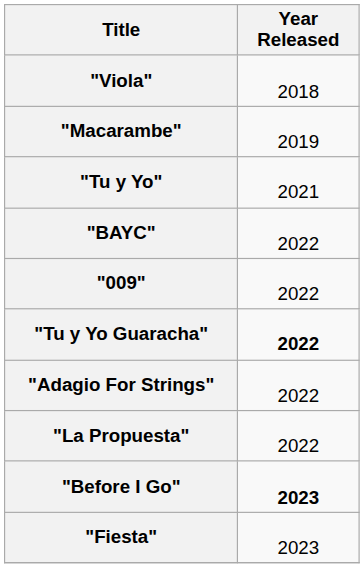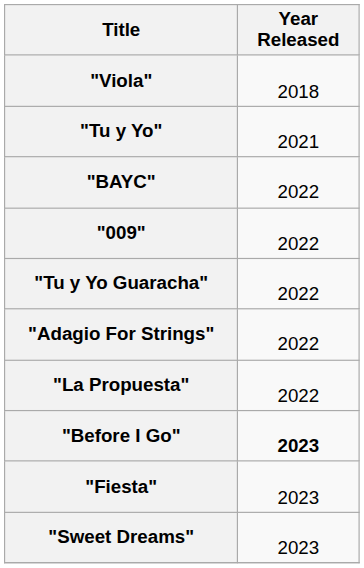- row: (121, 131)
(298, 344) bold -> (298, 294) normal
+ row: (121, 537)
